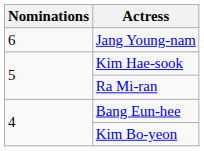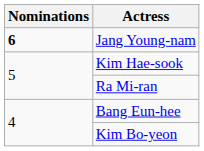(12, 39) normal -> (12, 39) bold
